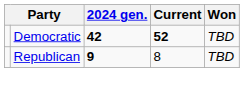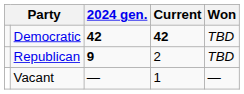(161, 36) 52 -> (161, 36) 42
(157, 57) 8 -> (157, 57) 2
+ row: (34, 78)
